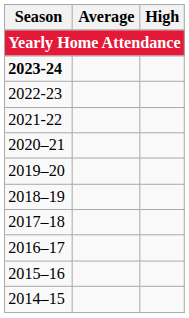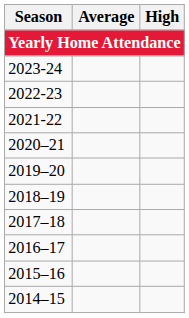(35, 68) bold -> (35, 68) normal
